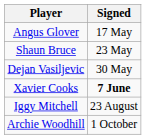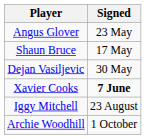(114, 32) 17 May -> (114, 32) 23 May
(114, 50) 23 May -> (114, 50) 17 May
